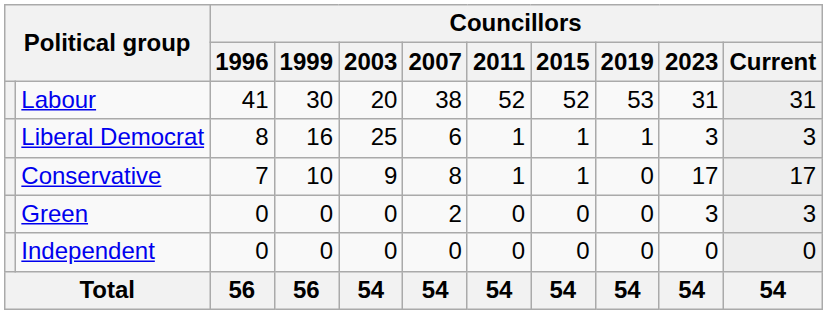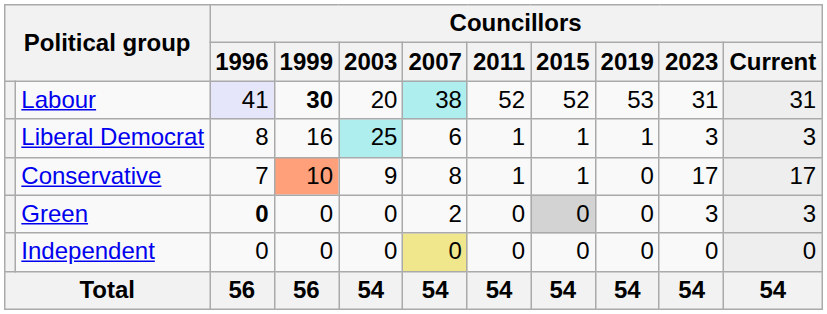(255, 99) no background -> (255, 99) lavender background
(320, 99) normal -> (320, 99) bold
(449, 99) no background -> (449, 99) paleturquoise background
(384, 137) no background -> (384, 137) paleturquoise background
(320, 175) no background -> (320, 175) lightsalmon background
(262, 213) normal -> (262, 213) bold
(583, 213) no background -> (583, 213) lightgrey background
(455, 251) no background -> (455, 251) khaki background
